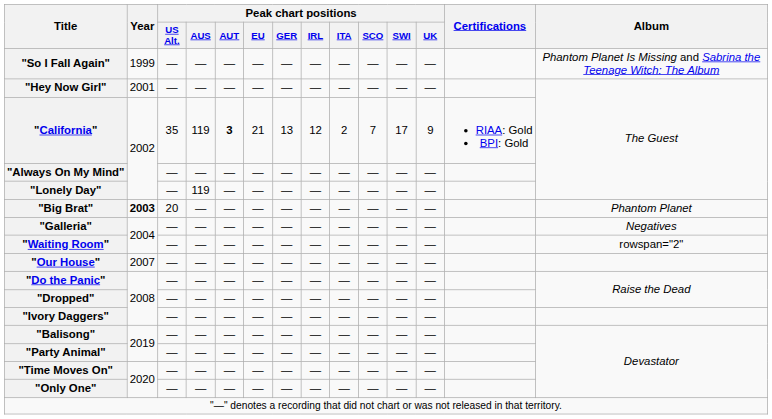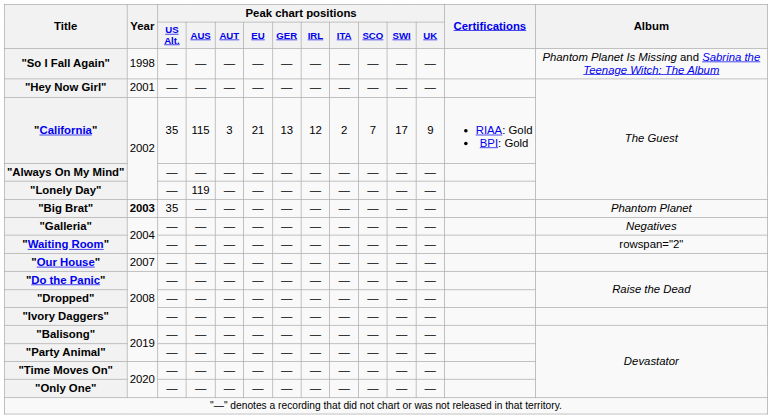(142, 63) 1999 -> (142, 63) 1998
(201, 130) 119 -> (201, 130) 115
(229, 130) bold -> (229, 130) normal
(172, 208) 20 -> (172, 208) 35
